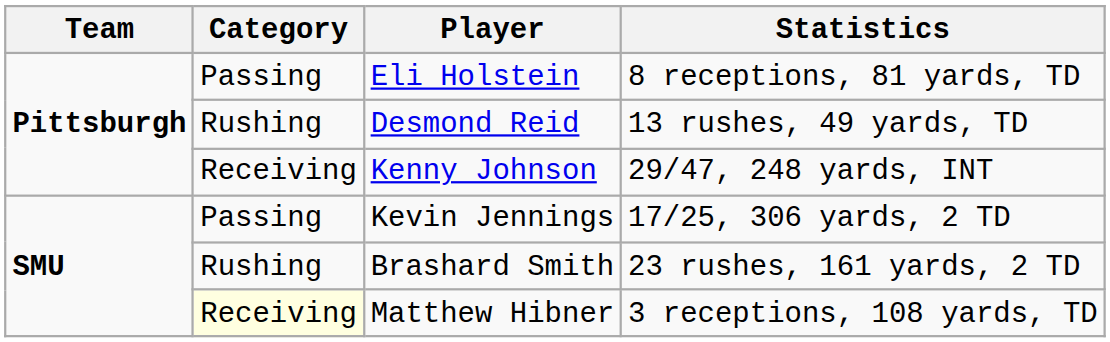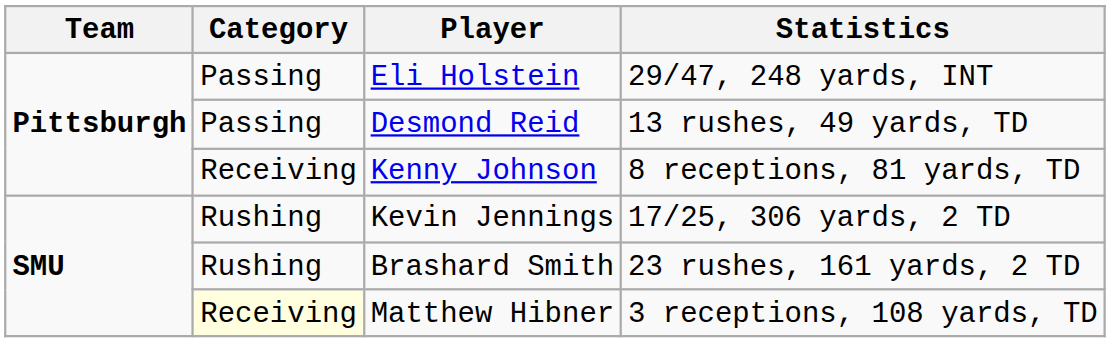(854, 77) 8 receptions, 81 yards, TD -> (811, 77) 29/47, 248 yards, INT
(261, 124) Rushing -> (261, 124) Passing
(811, 171) 29/47, 248 yards, INT -> (854, 171) 8 receptions, 81 yards, TD
(261, 219) Passing -> (261, 219) Rushing
